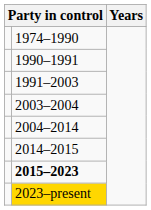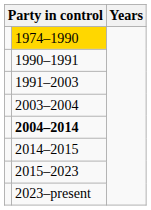(47, 37) no background -> (47, 37) gold background
(47, 127) normal -> (47, 127) bold
(47, 171) bold -> (47, 171) normal
(53, 194) gold background -> (53, 194) no background
